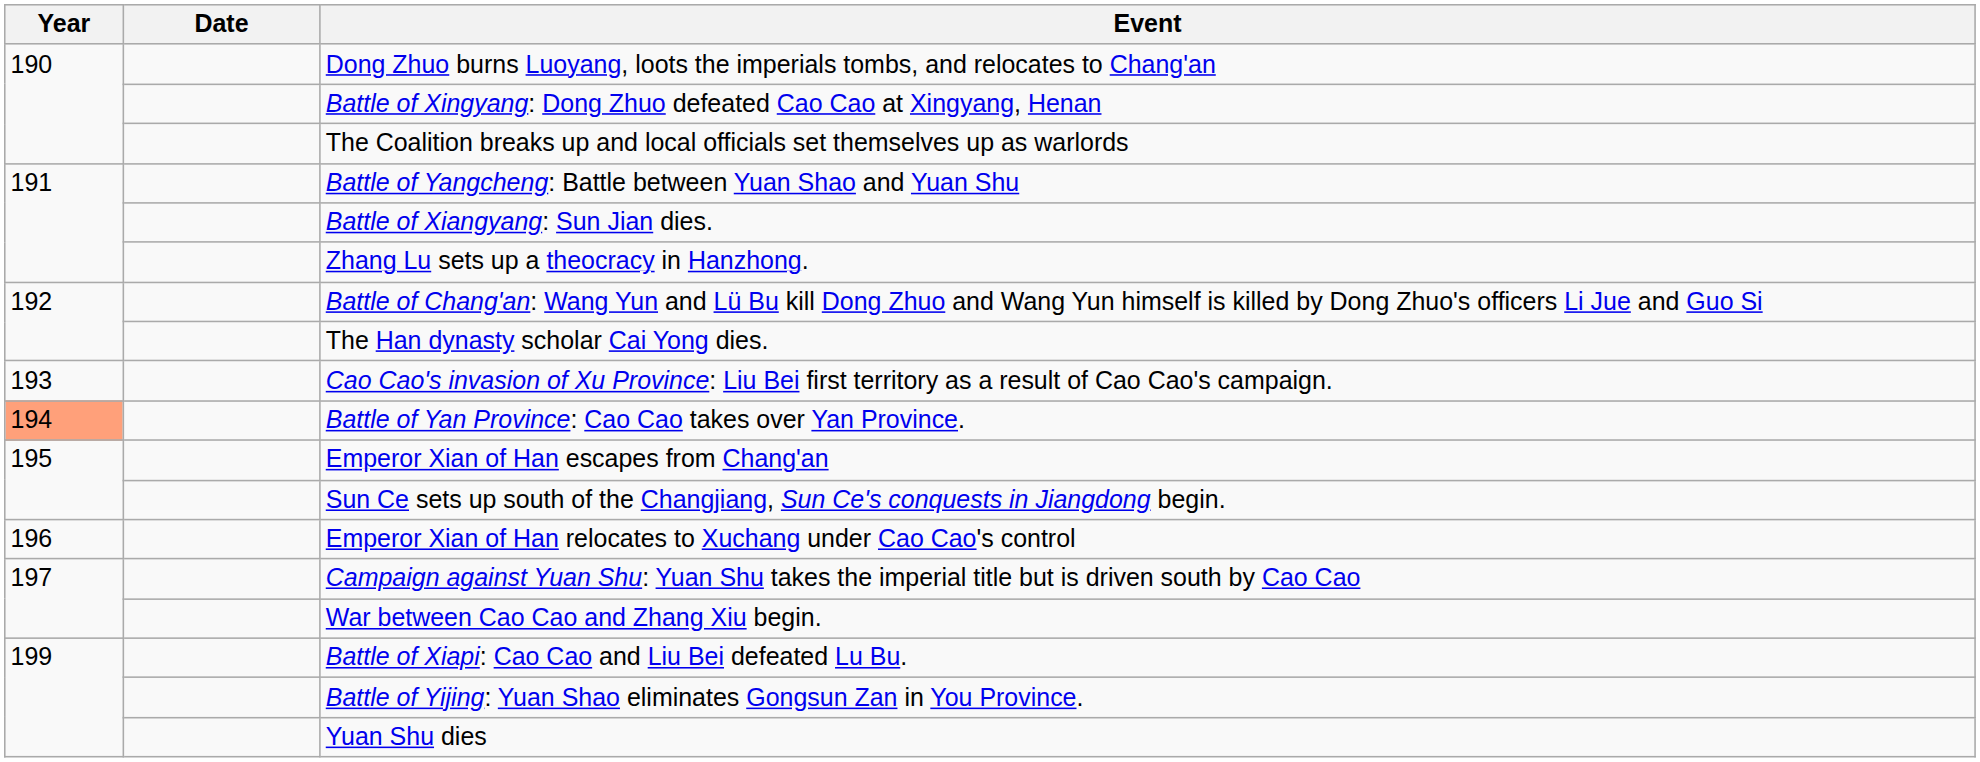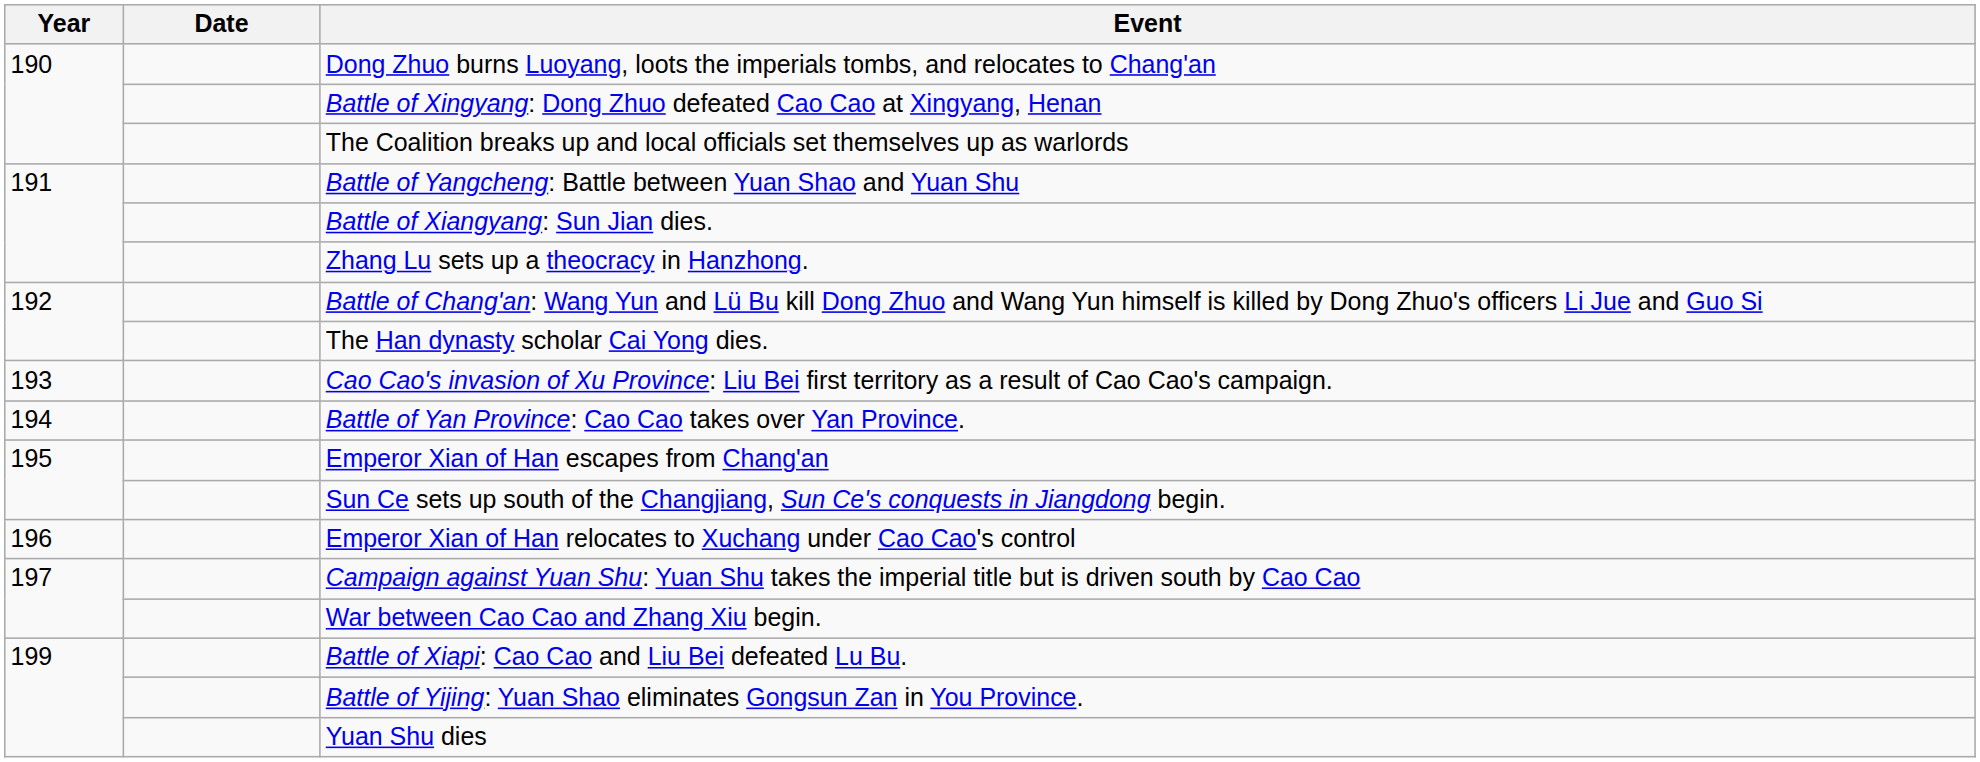(31, 420) lightsalmon background -> (31, 420) no background
